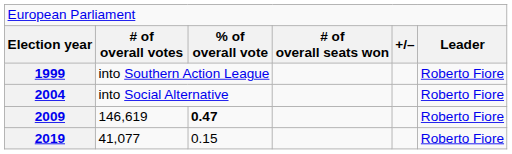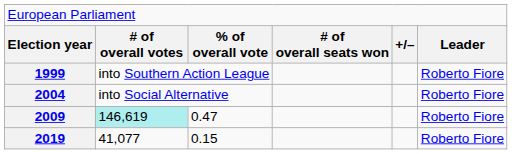(123, 116) no background -> (123, 116) paleturquoise background
(204, 116) bold -> (204, 116) normal
